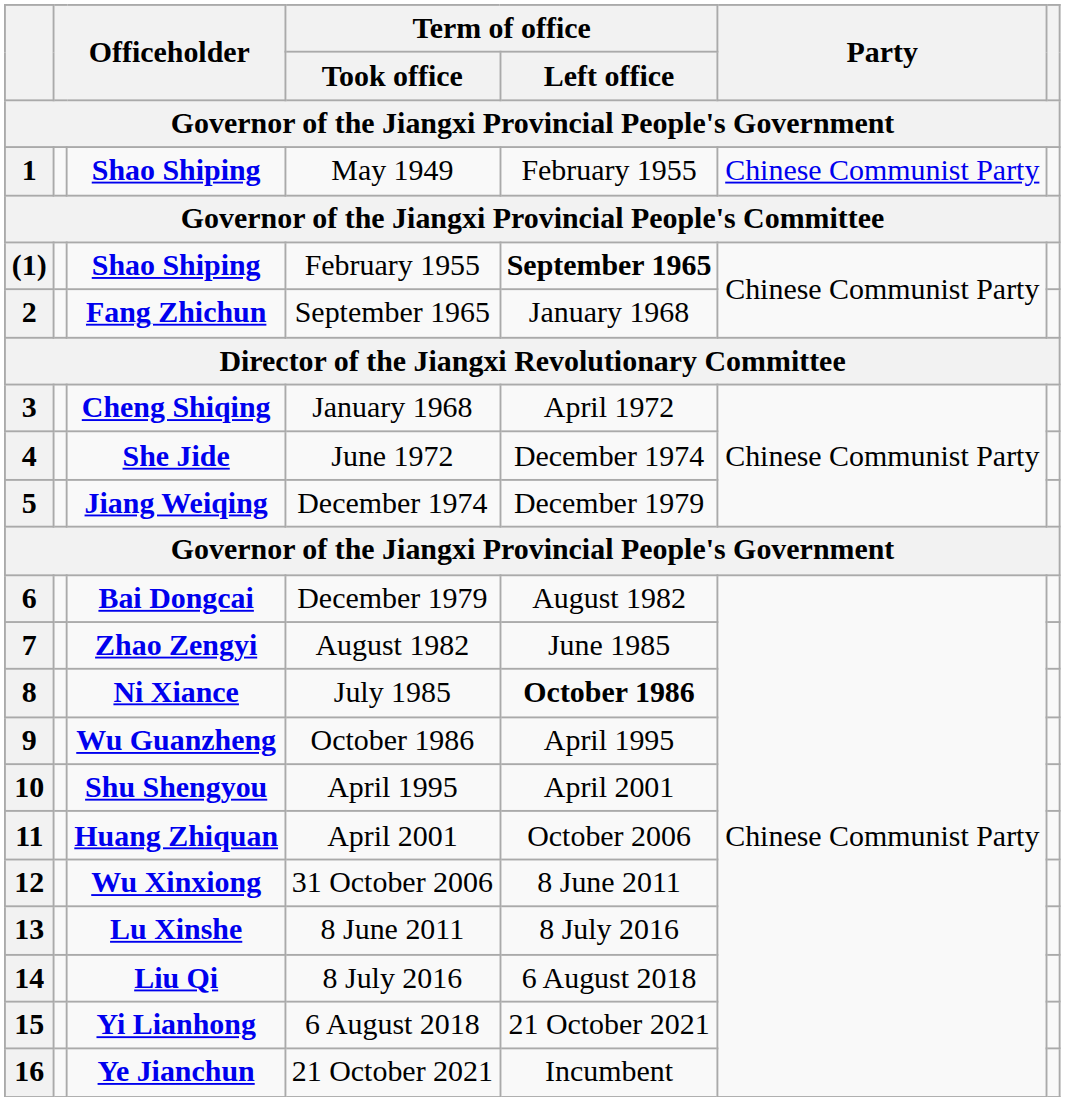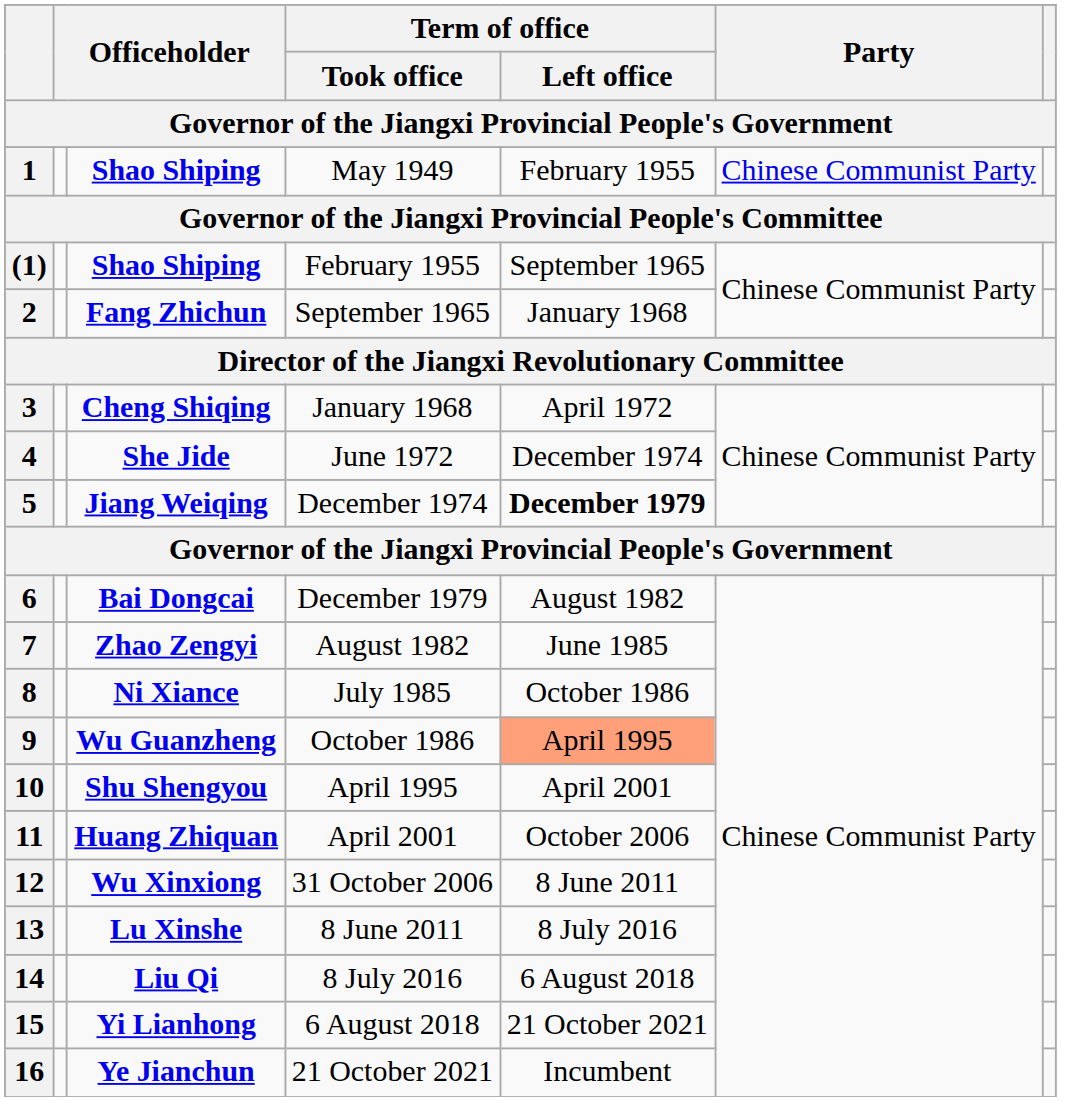(609, 265) bold -> (607, 265) normal
(609, 502) normal -> (607, 502) bold
(609, 692) bold -> (607, 692) normal
(609, 739) no background -> (607, 739) lightsalmon background
